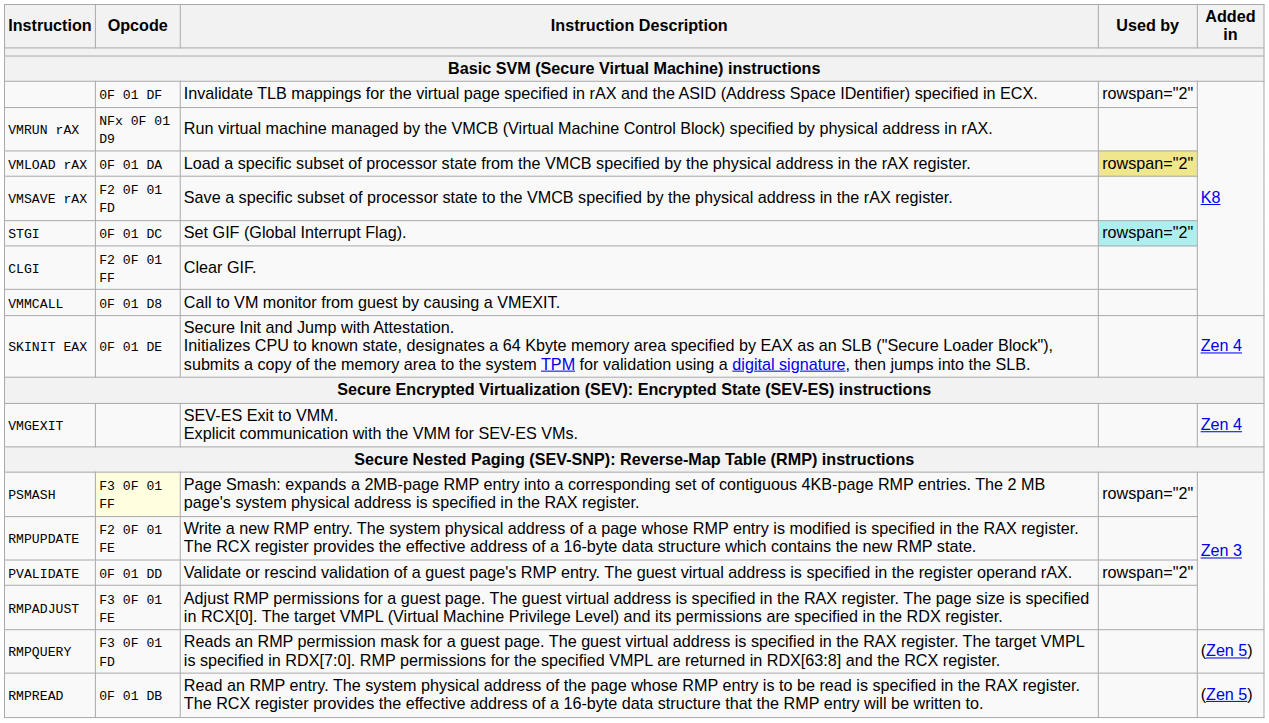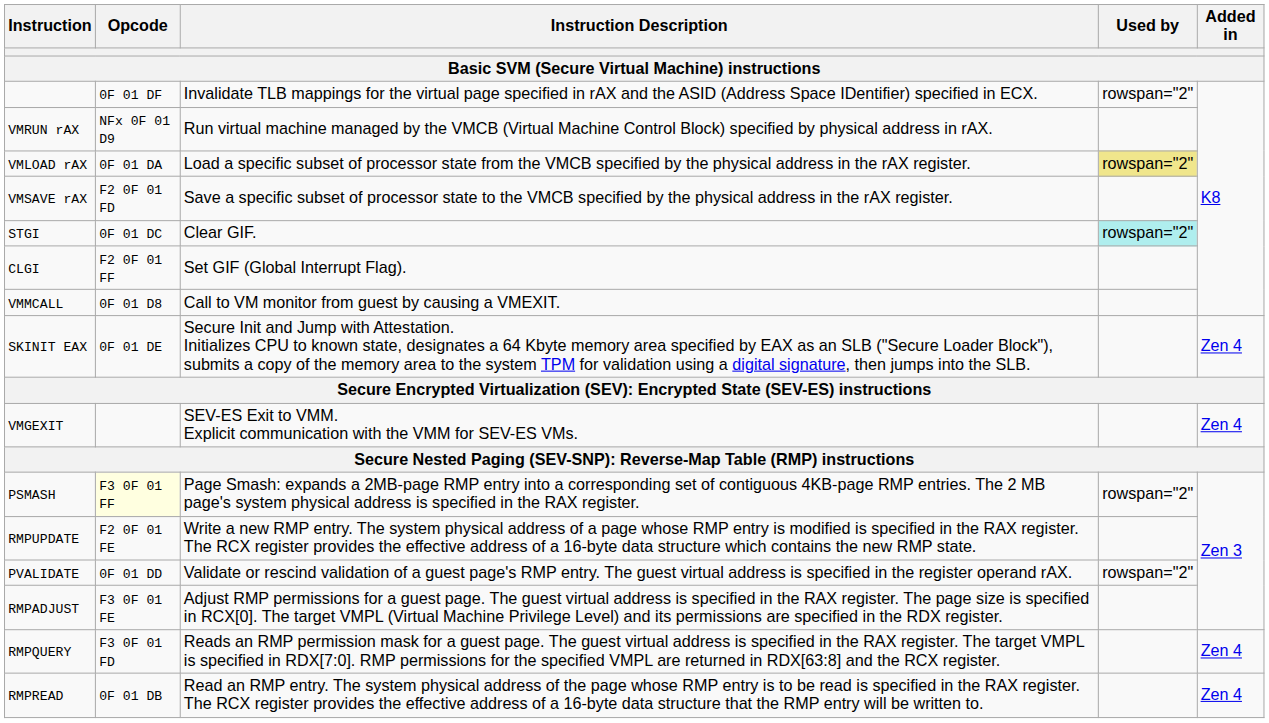(295, 233) Set GIF (Global Interrupt Flag). -> (220, 233) Clear GIF.
(220, 267) Clear GIF. -> (295, 267) Set GIF (Global Interrupt Flag).
(1227, 651) (Zen 5) -> (1221, 651) Zen 4
(1227, 695) (Zen 5) -> (1221, 695) Zen 4
